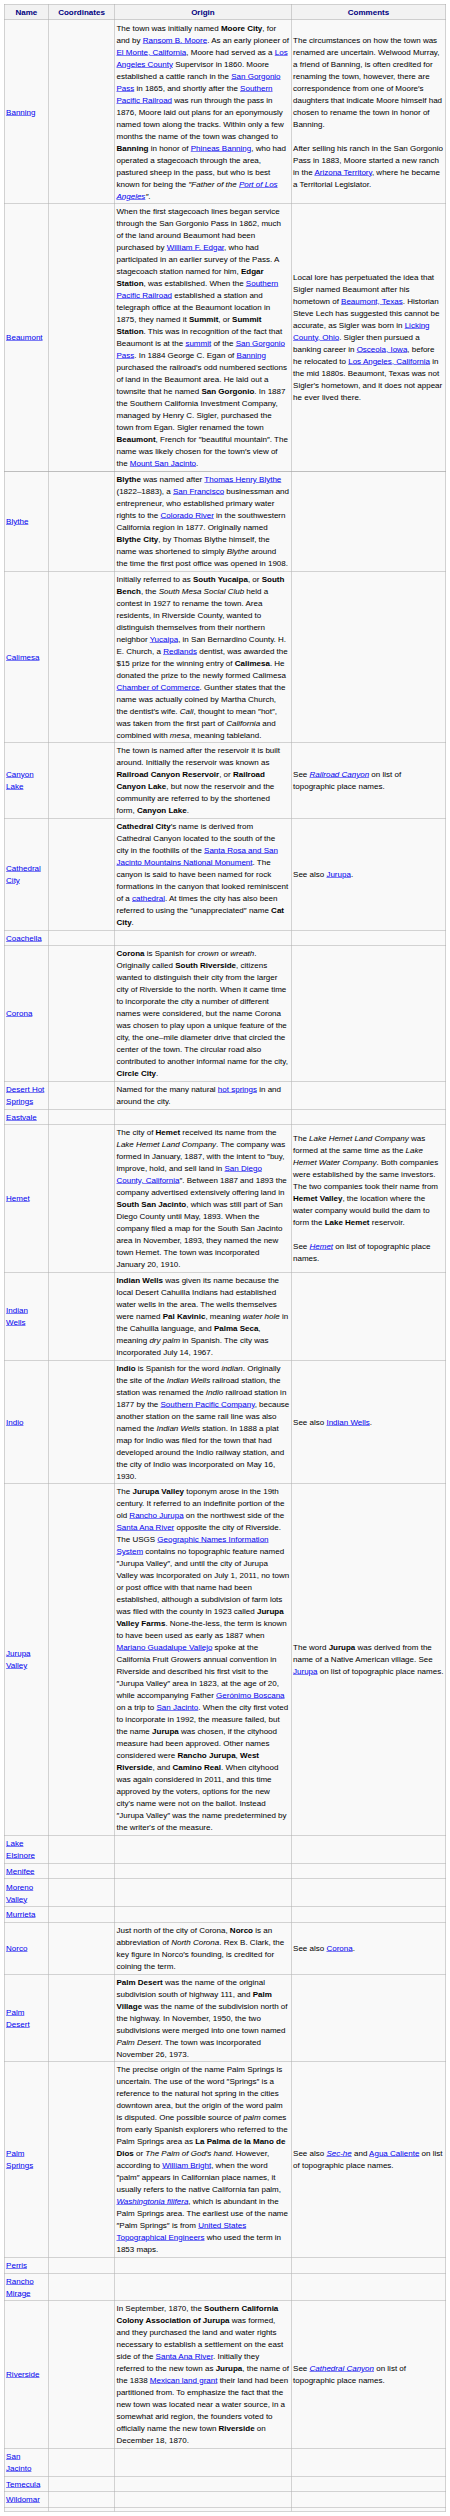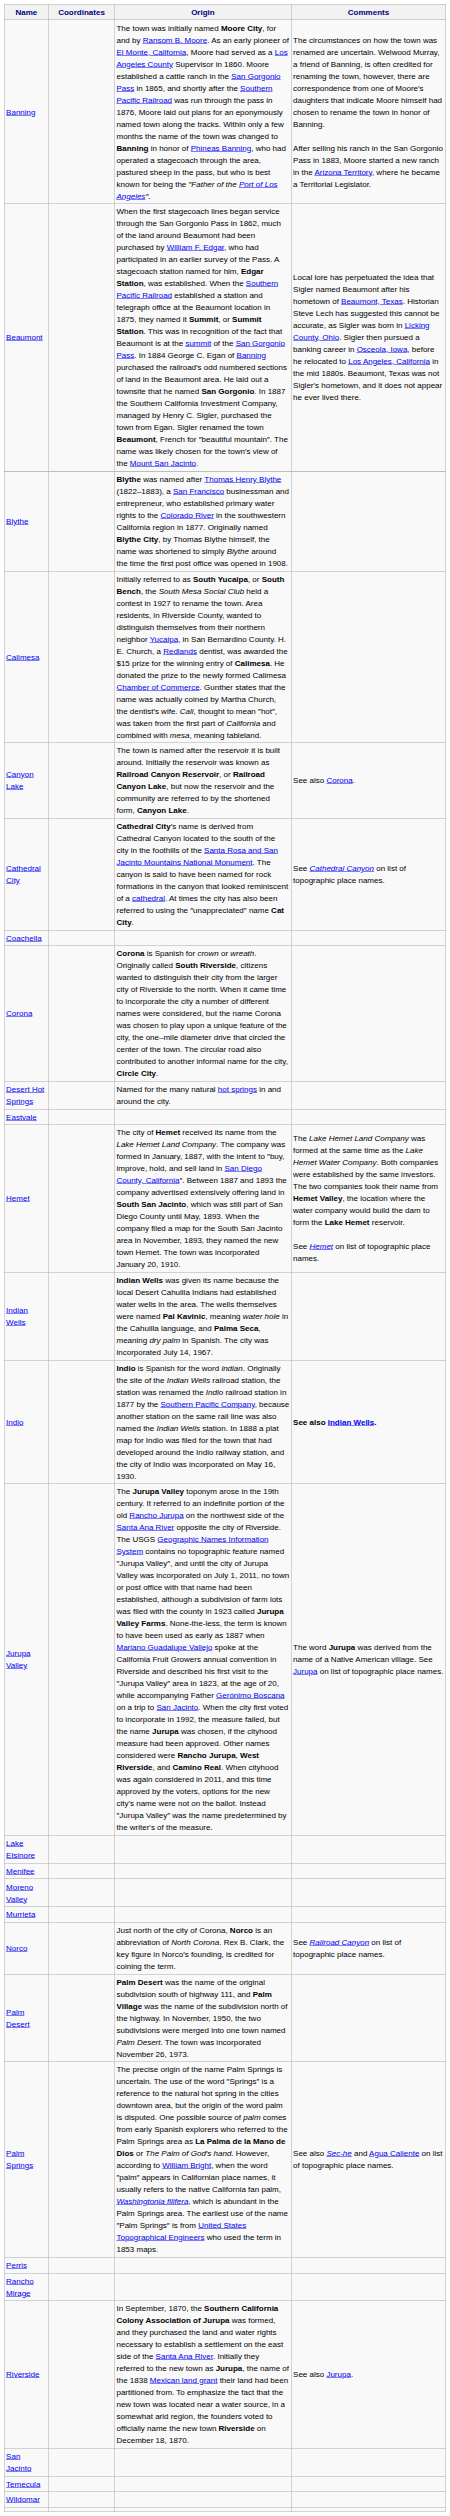(347, 780) See Railroad Canyon on list of topographic place names. -> (324, 780) See also Corona.
(323, 874) See also Jurupa. -> (350, 874) See Cathedral Canyon on list of topographic place names.
(333, 1422) normal -> (335, 1422) bold
(324, 1948) See also Corona. -> (347, 1948) See Railroad Canyon on list of topographic place names.
(350, 2374) See Cathedral Canyon on list of topographic place names. -> (323, 2374) See also Jurupa.
